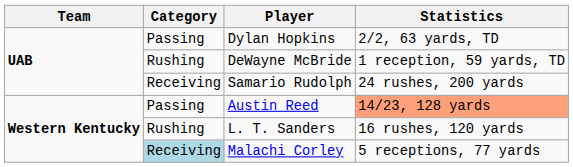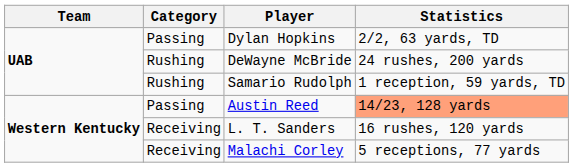(462, 61) 1 reception, 59 yards, TD -> (441, 61) 24 rushes, 200 yards
(184, 84) Receiving -> (176, 84) Rushing
(441, 84) 24 rushes, 200 yards -> (462, 84) 1 reception, 59 yards, TD
(176, 129) Rushing -> (184, 129) Receiving
(184, 151) lightblue background -> (184, 151) no background
